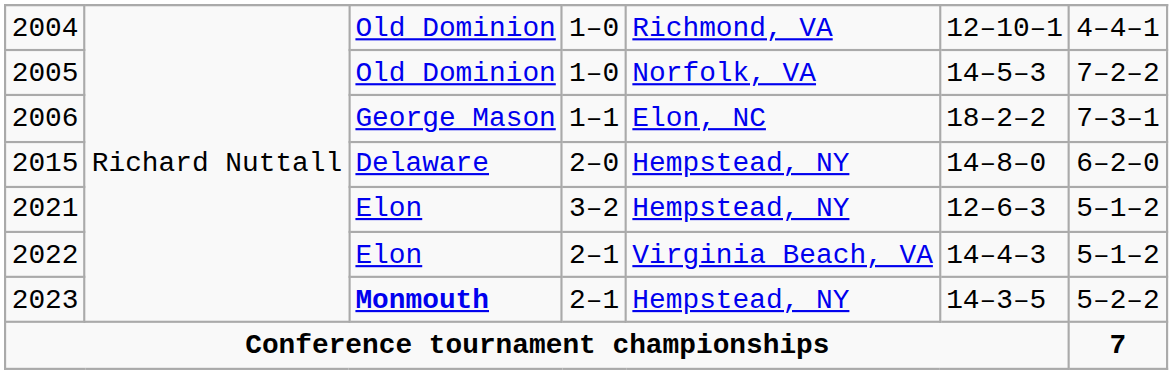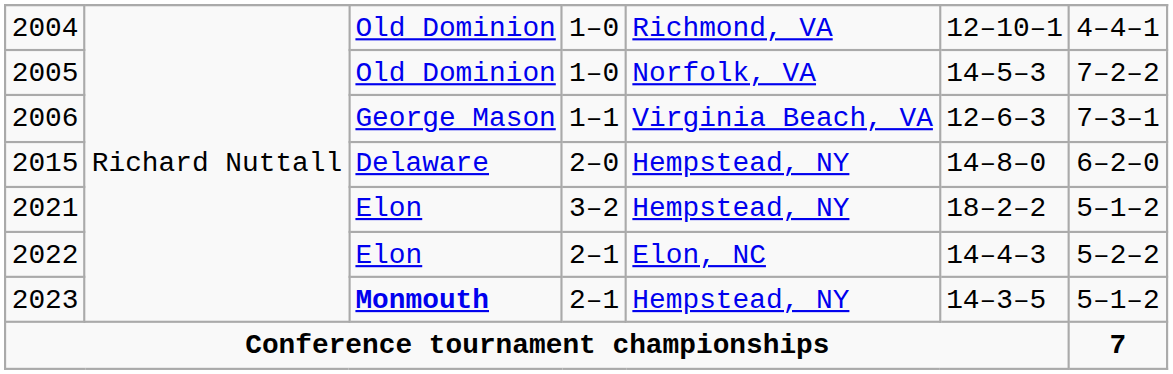(699, 118) Elon, NC -> (783, 118) Virginia Beach, VA
(996, 118) 18–2–2 -> (996, 118) 12–6–3
(996, 209) 12–6–3 -> (996, 209) 18–2–2
(783, 254) Virginia Beach, VA -> (699, 254) Elon, NC
(1118, 254) 5–1–2 -> (1118, 254) 5–2–2
(1118, 300) 5–2–2 -> (1118, 300) 5–1–2
